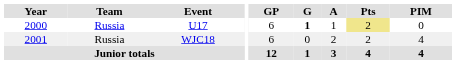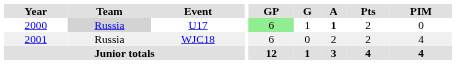(109, 25) no background -> (109, 25) lightgrey background
(271, 25) no background -> (271, 25) lightgreen background
(307, 25) bold -> (307, 25) normal
(334, 25) normal -> (334, 25) bold
(368, 25) khaki background -> (368, 25) no background
